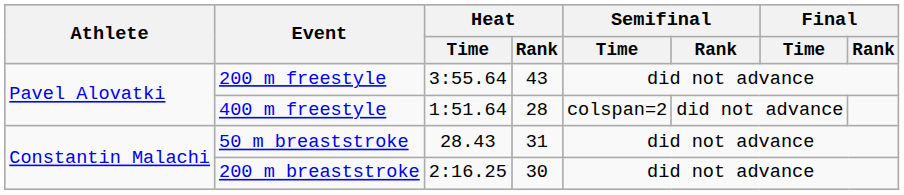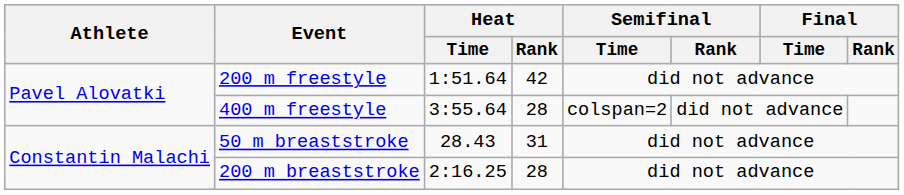(468, 79) 3:55.64 -> (468, 79) 1:51.64
(537, 79) 43 -> (537, 79) 42
(468, 110) 1:51.64 -> (468, 110) 3:55.64
(537, 173) 30 -> (537, 173) 28
